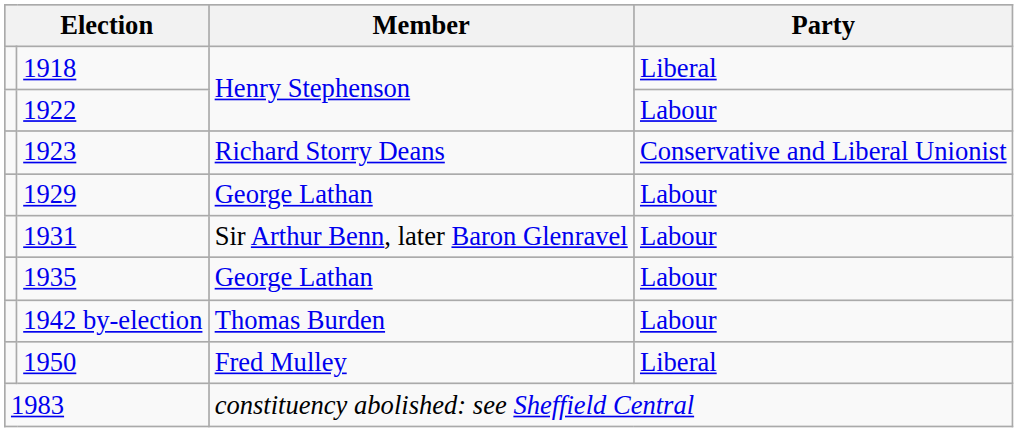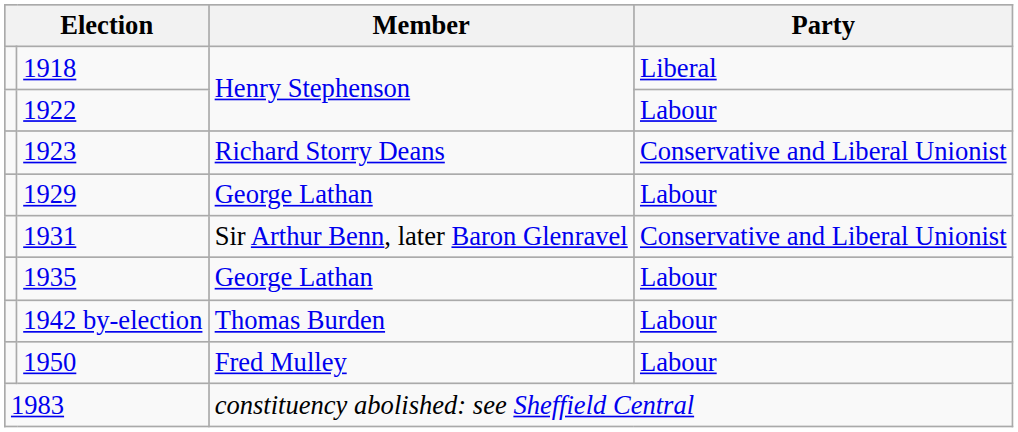(678, 236) Labour -> (823, 236) Conservative and Liberal Unionist
(678, 362) Liberal -> (678, 362) Labour
